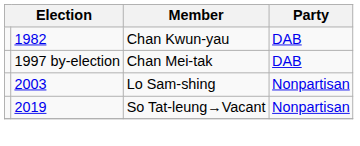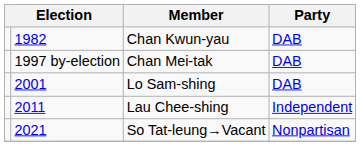(30, 84) 2003 -> (30, 84) 2001
(311, 84) Nonpartisan -> (287, 84) DAB
+ row: (178, 107)
(30, 107) 2019 -> (30, 130) 2021
